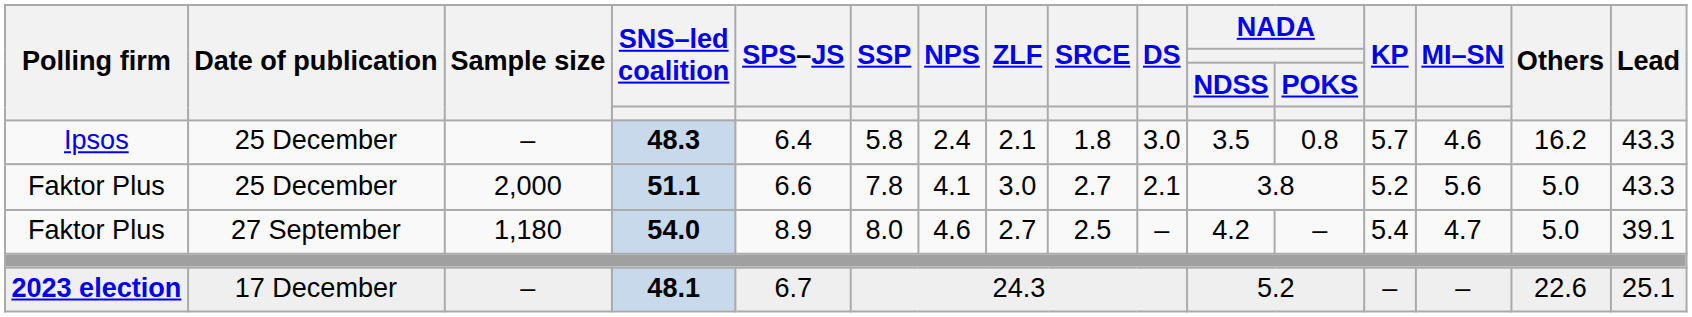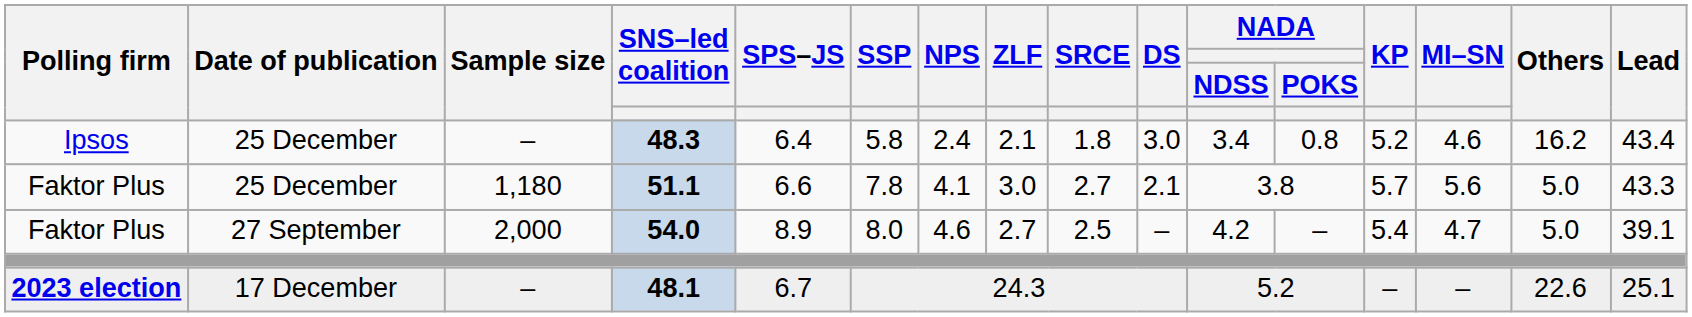(1231, 141) 3.5 -> (1231, 141) 3.4
(1390, 141) 5.7 -> (1390, 141) 5.2
(1648, 141) 43.3 -> (1648, 141) 43.4
(528, 185) 2,000 -> (528, 185) 1,180
(1390, 185) 5.2 -> (1390, 185) 5.7
(528, 230) 1,180 -> (528, 230) 2,000
